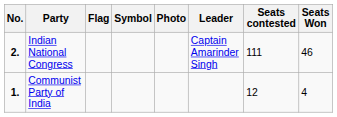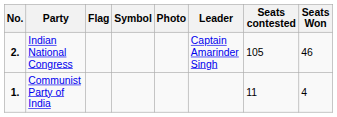(254, 52) 111 -> (255, 52) 105
(252, 92) 12 -> (252, 92) 11
